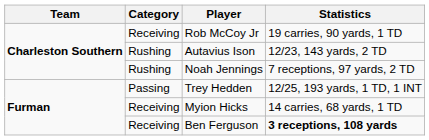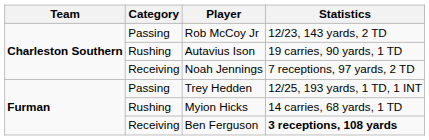(154, 32) Receiving -> (149, 32) Passing
(335, 32) 19 carries, 90 yards, 1 TD -> (327, 32) 12/23, 143 yards, 2 TD
(327, 51) 12/23, 143 yards, 2 TD -> (335, 51) 19 carries, 90 yards, 1 TD
(150, 70) Rushing -> (154, 70) Receiving
(154, 107) Receiving -> (150, 107) Rushing
